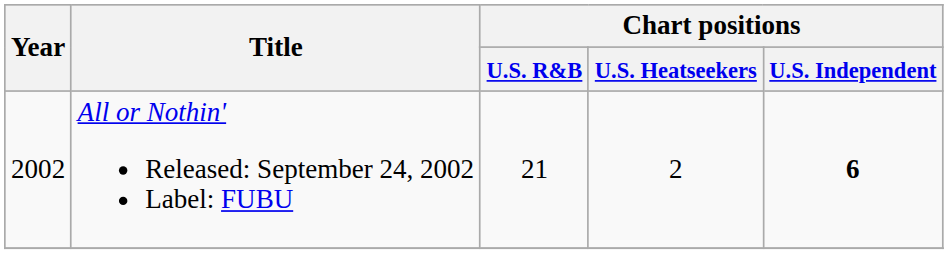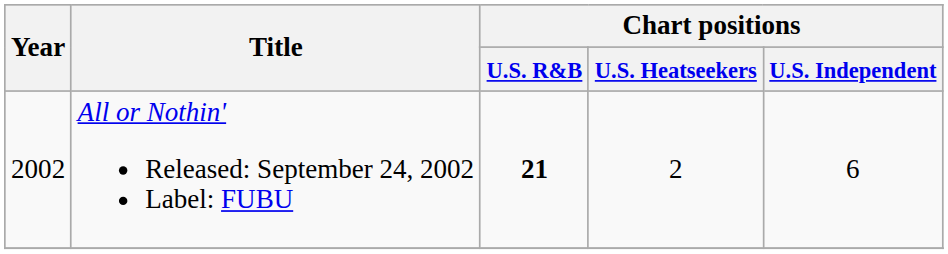(534, 169) normal -> (534, 169) bold
(853, 169) bold -> (853, 169) normal
